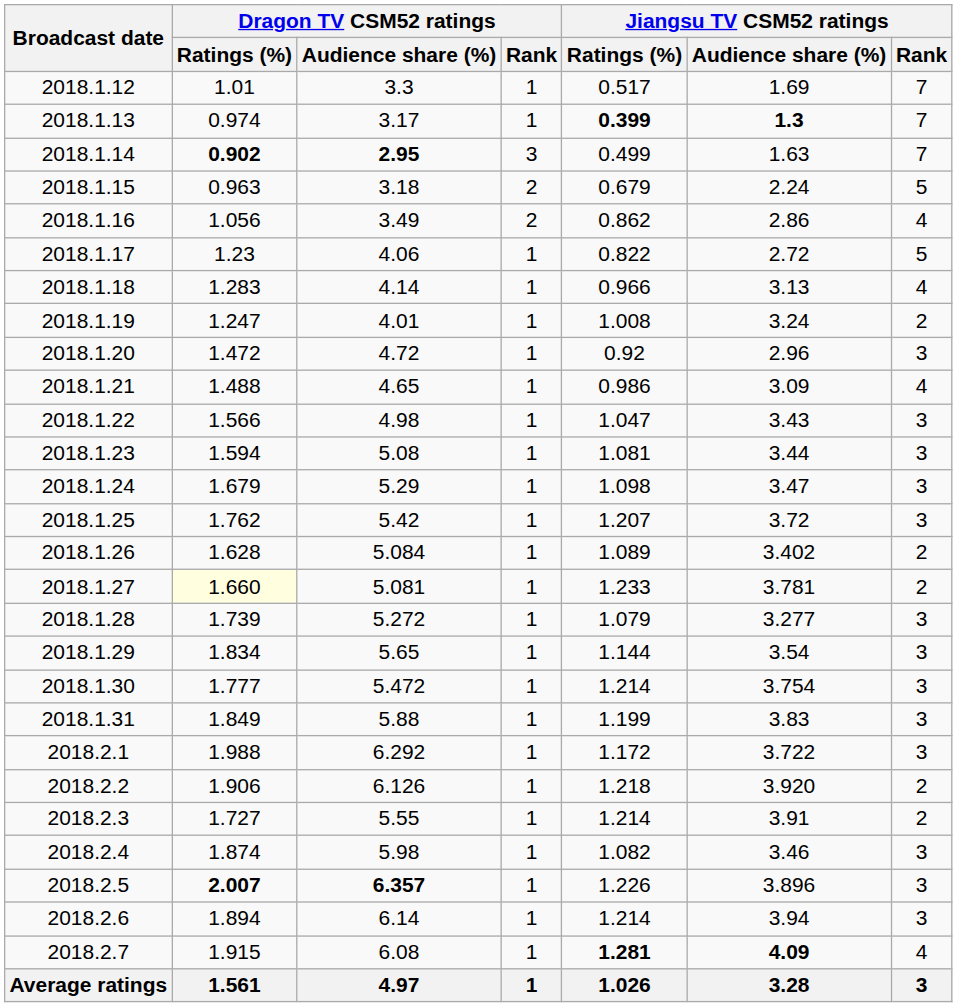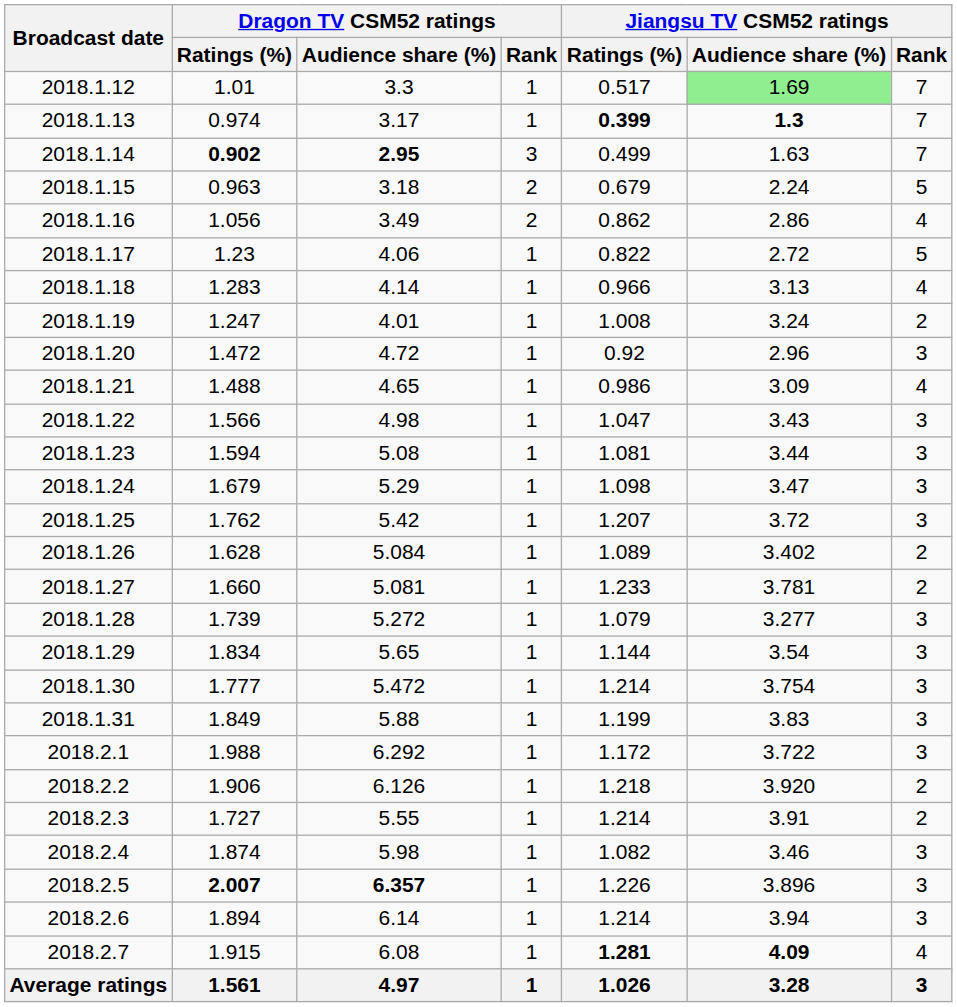(789, 87) no background -> (789, 87) lightgreen background
(234, 586) lightyellow background -> (234, 586) no background
